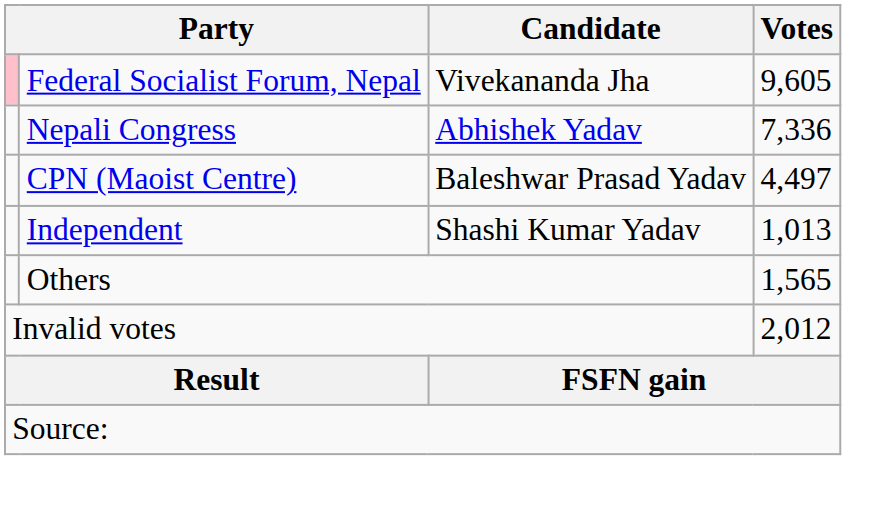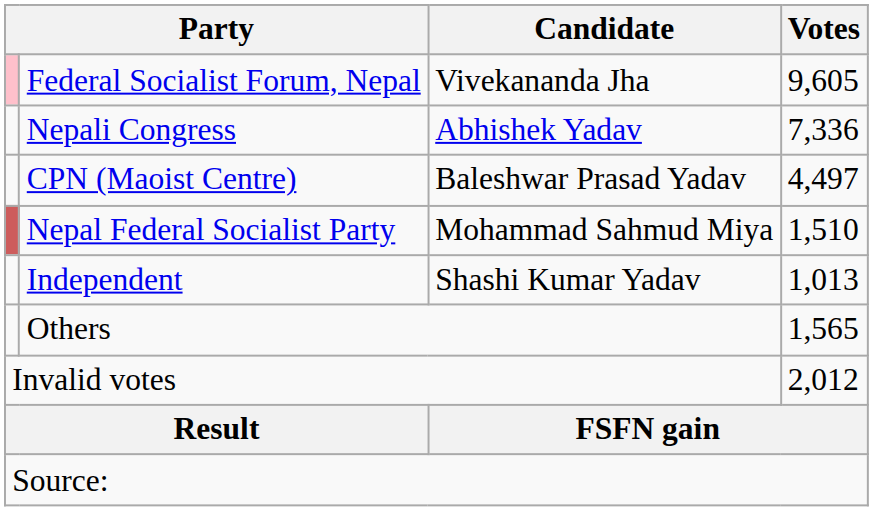+ row: (211, 229)
